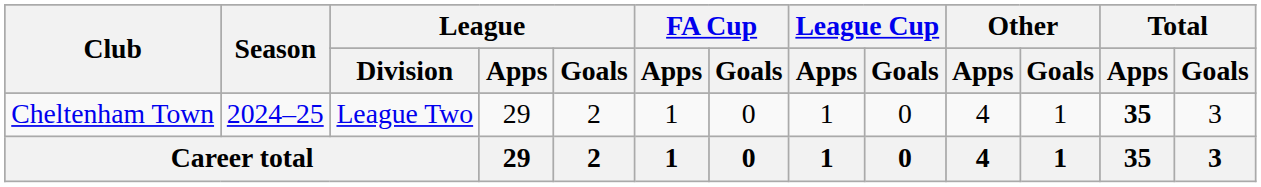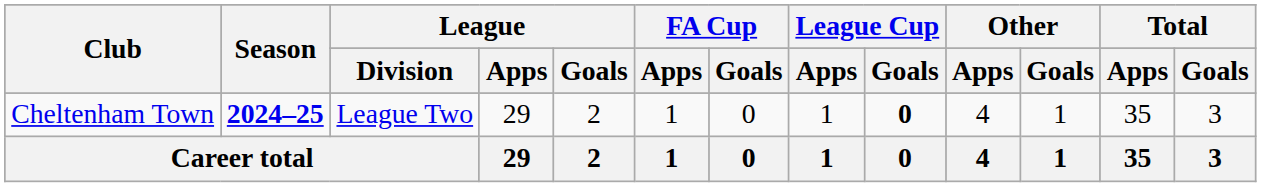(275, 114) normal -> (275, 114) bold
(905, 114) normal -> (905, 114) bold
(1137, 114) bold -> (1137, 114) normal
